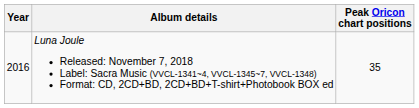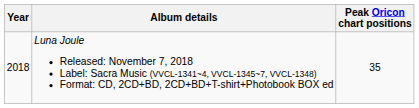(18, 67) 2016 -> (18, 67) 2018
